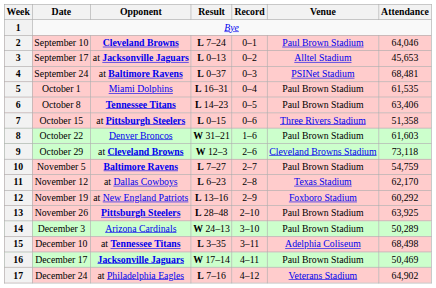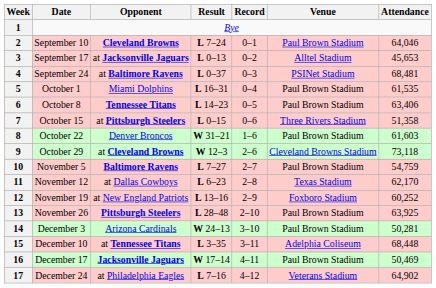(405, 197) 60,292 -> (405, 197) 60,252
(405, 228) 50,289 -> (405, 228) 50,281
(405, 244) 68,498 -> (405, 244) 68,448
